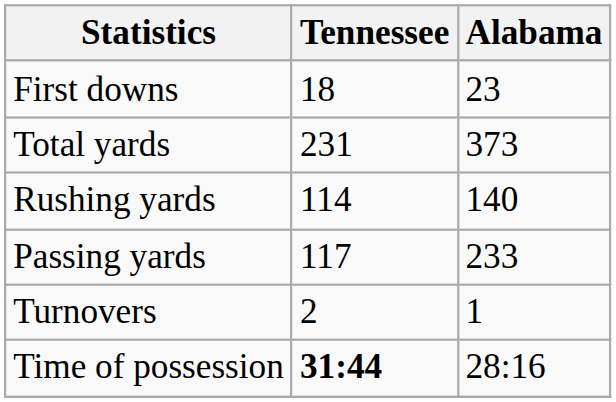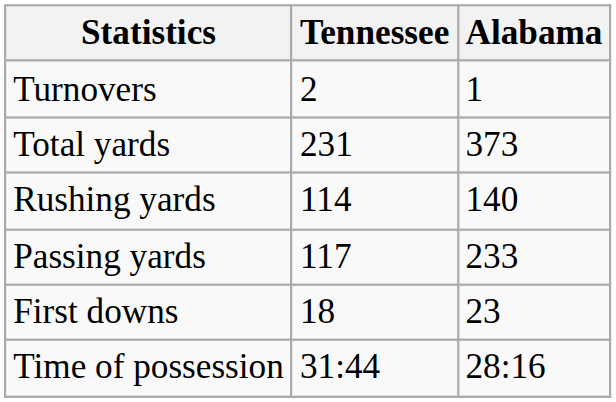rows swapped: (96, 88) <-> (85, 311)
(341, 367) bold -> (340, 367) normal
